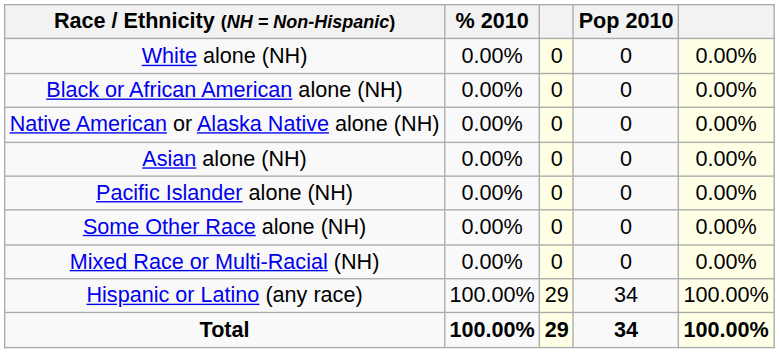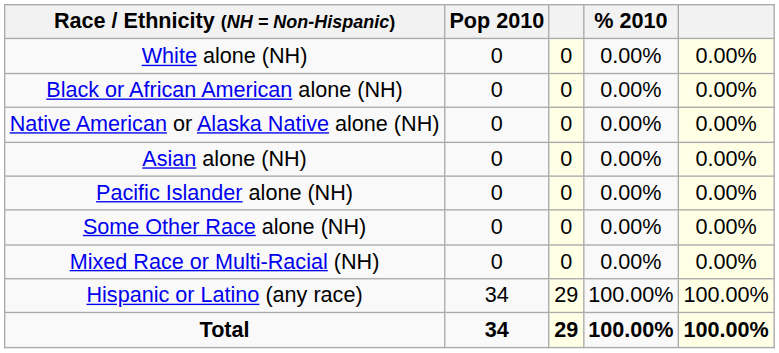columns swapped: (626, 21) <-> (492, 21)
